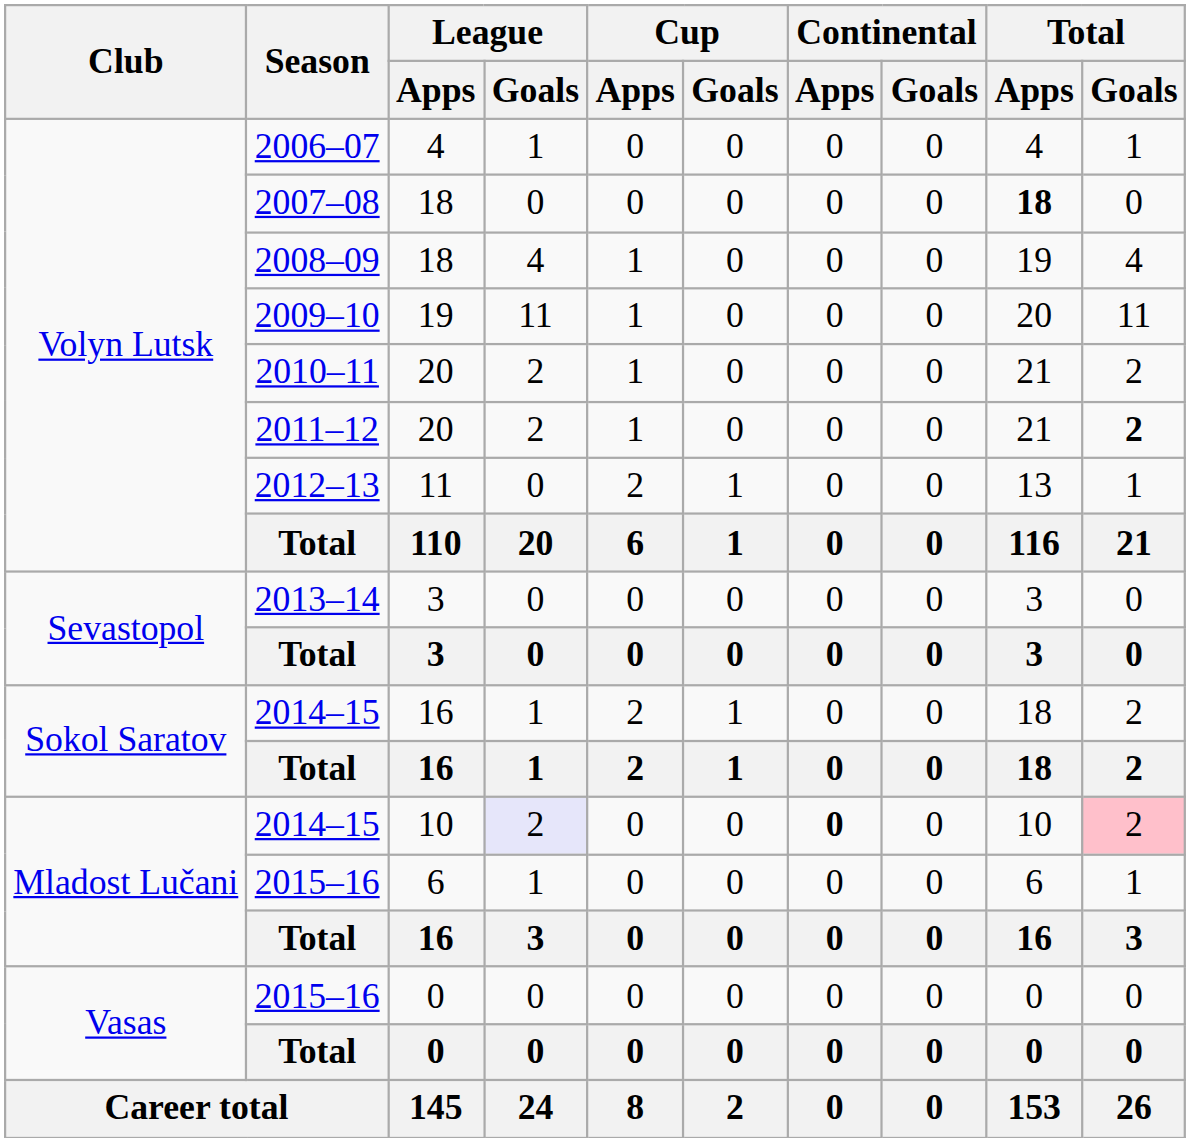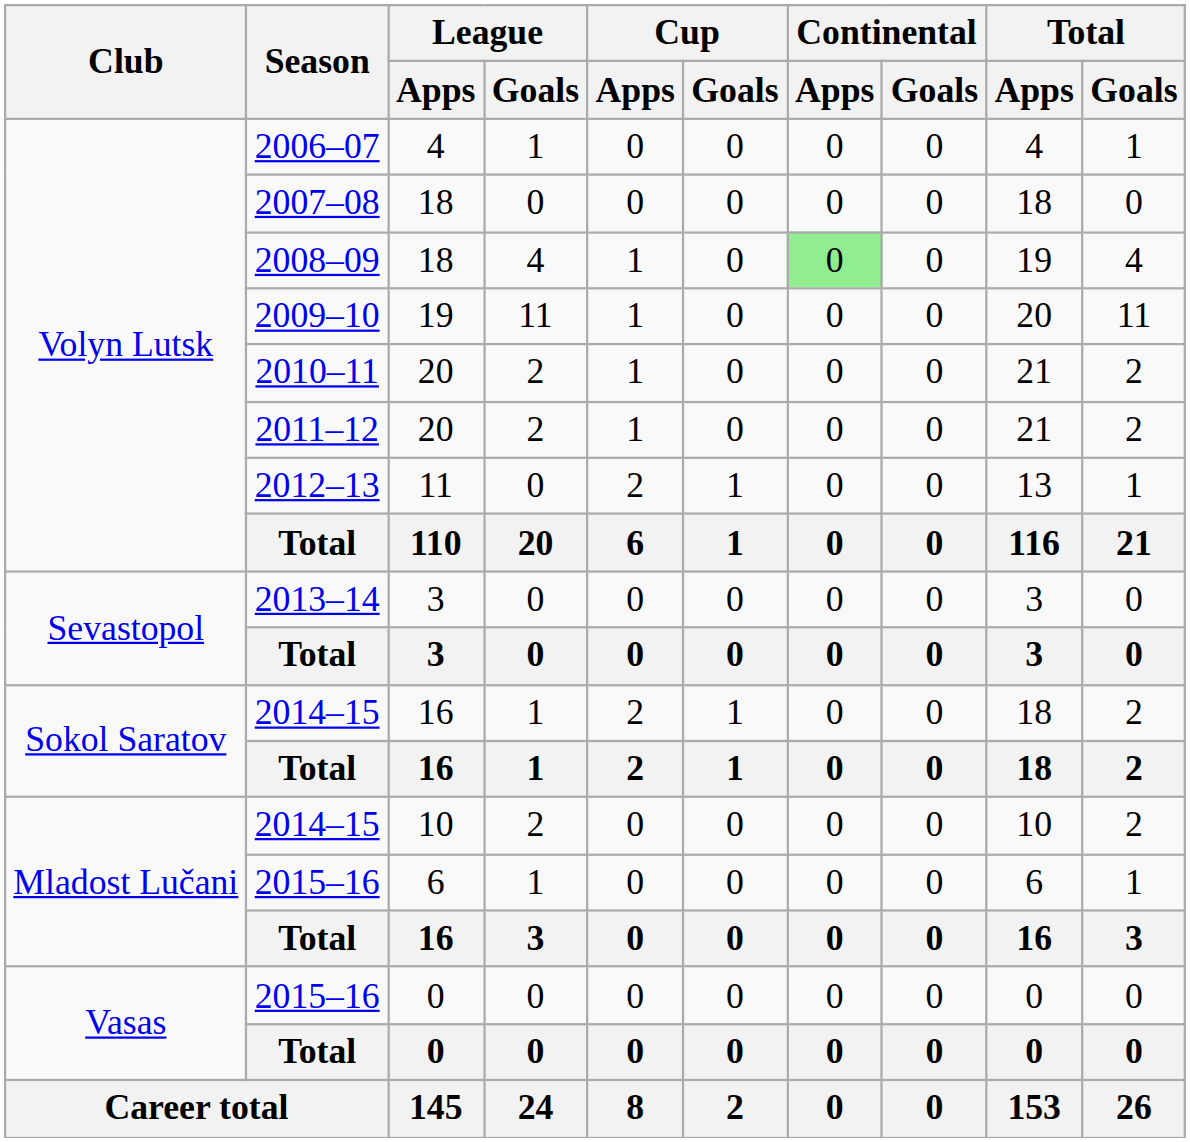(1034, 202) bold -> (1034, 202) normal
(835, 259) no background -> (835, 259) lightgreen background
(1134, 428) bold -> (1134, 428) normal
(535, 825) lavender background -> (535, 825) no background
(835, 825) bold -> (835, 825) normal
(1134, 825) pink background -> (1134, 825) no background
